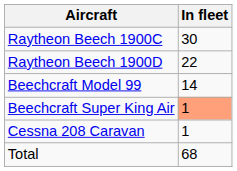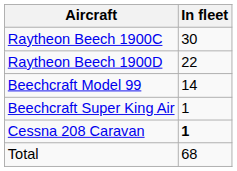(185, 108) lightsalmon background -> (185, 108) no background
(185, 131) normal -> (185, 131) bold
